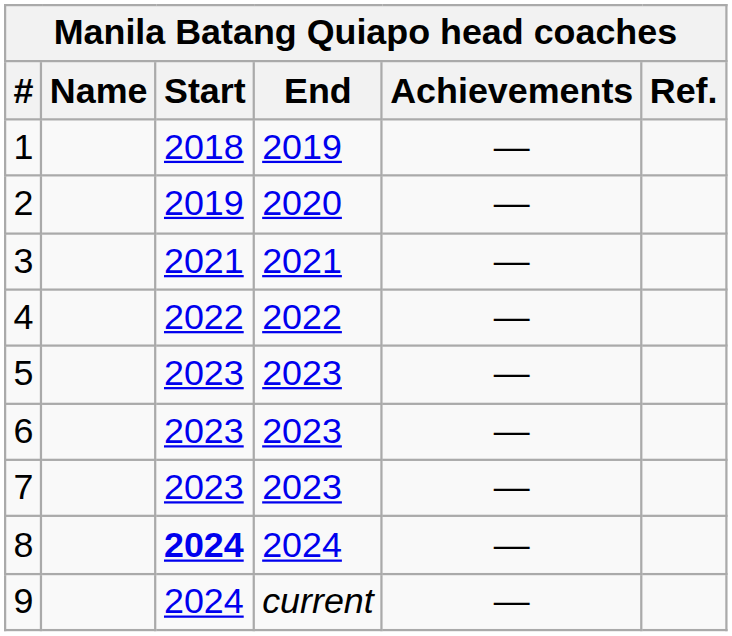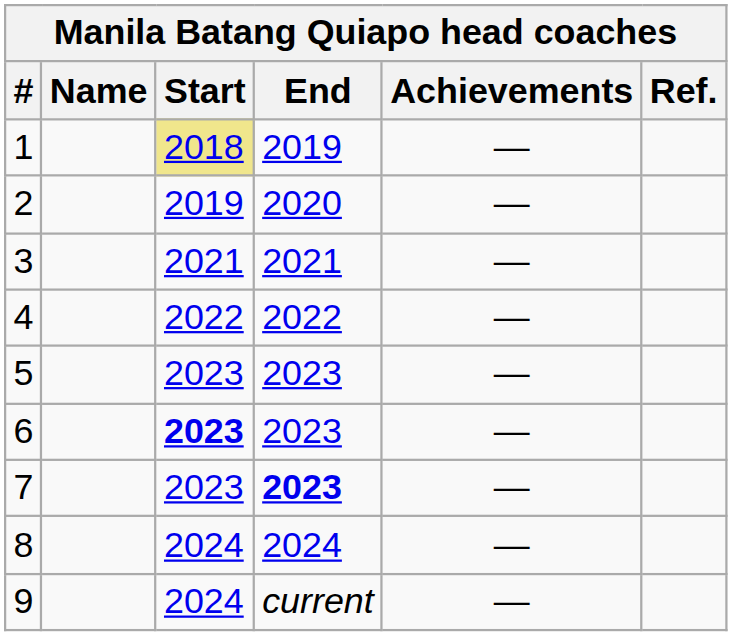(204, 146) no background -> (204, 146) khaki background
(204, 430) normal -> (204, 430) bold
(302, 487) normal -> (302, 487) bold
(204, 544) bold -> (204, 544) normal
